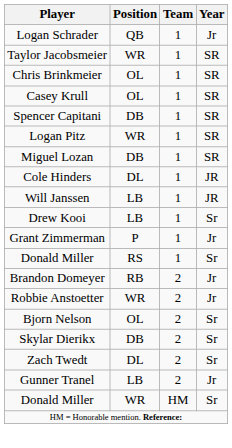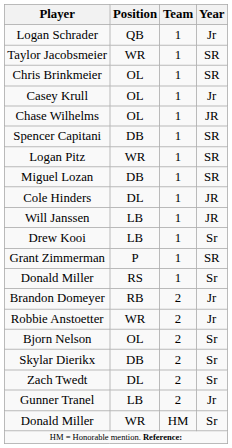(212, 95) SR -> (212, 95) Jr
+ row: (57, 116)
(212, 237) Jr -> (212, 258) SR
